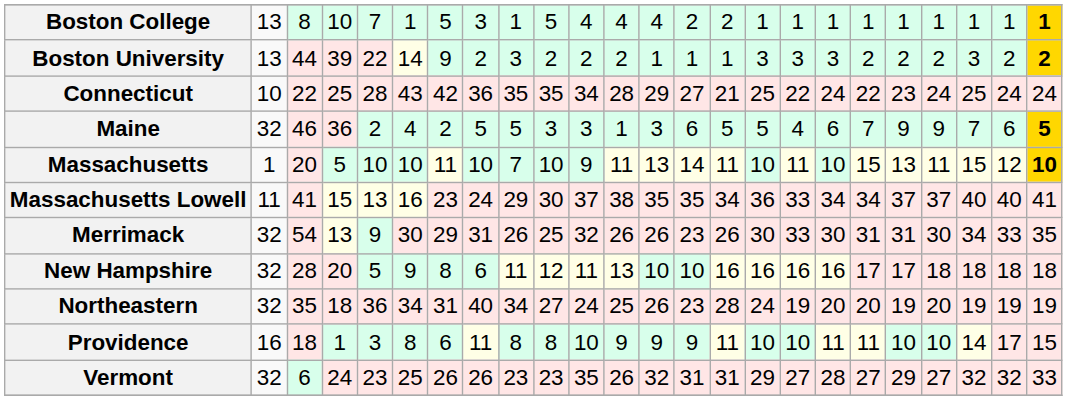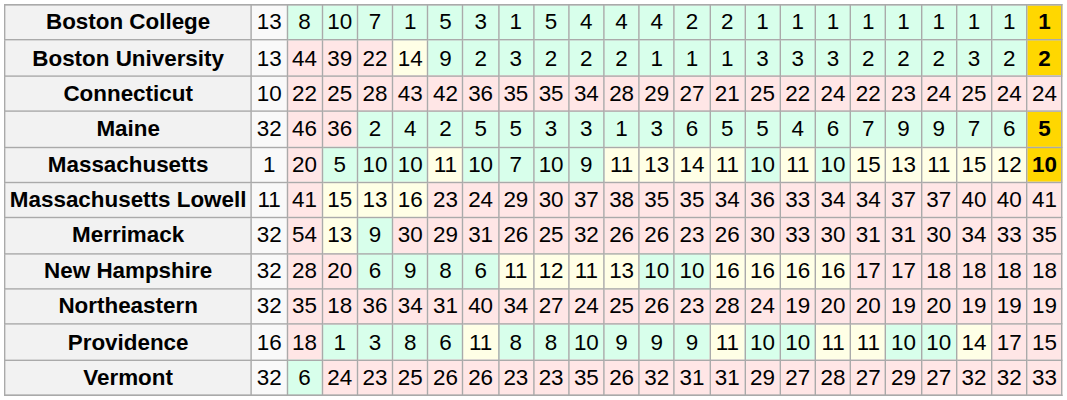(375, 270) 5 -> (375, 270) 6
